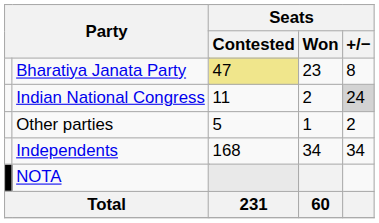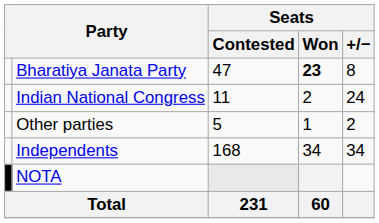(222, 71) khaki background -> (222, 71) no background
(312, 71) normal -> (312, 71) bold
(356, 97) lightgrey background -> (356, 97) no background
